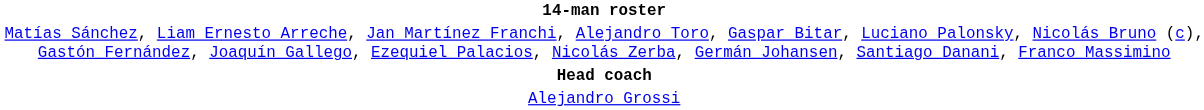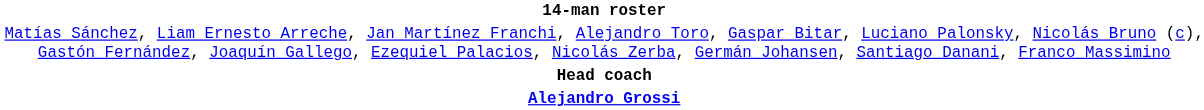(604, 99) normal -> (604, 99) bold
